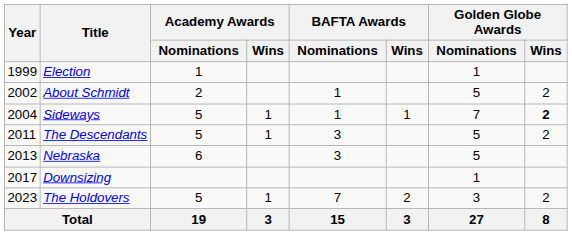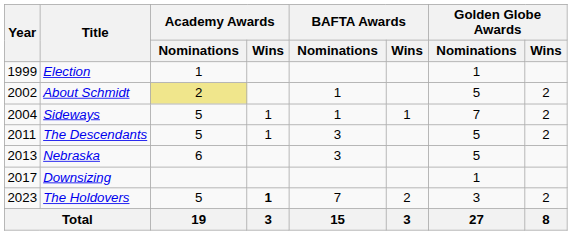(199, 93) no background -> (199, 93) khaki background
(546, 114) bold -> (546, 114) normal
(268, 198) normal -> (268, 198) bold
